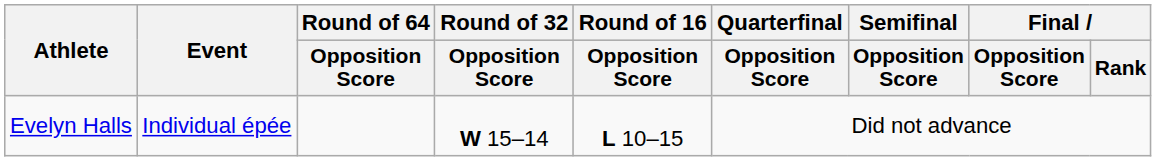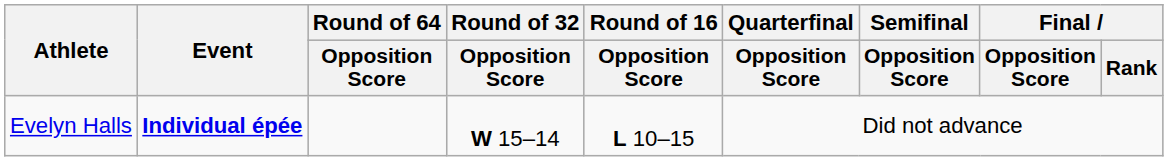(217, 126) normal -> (222, 126) bold
